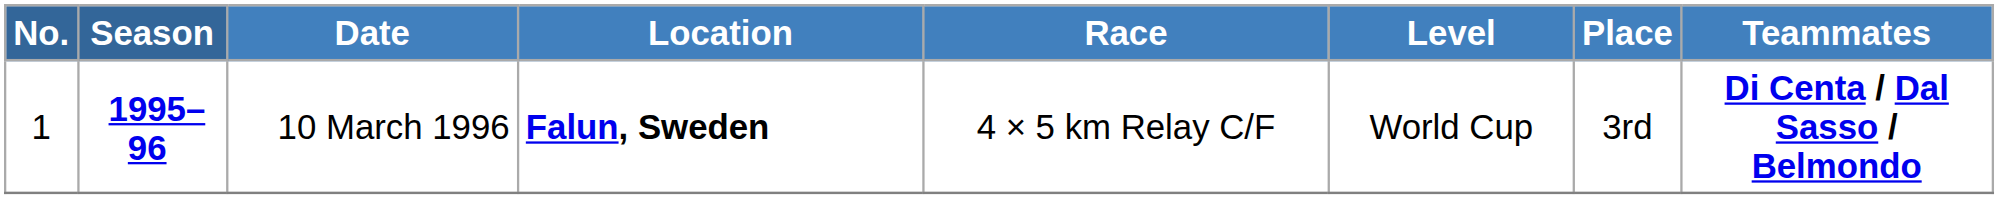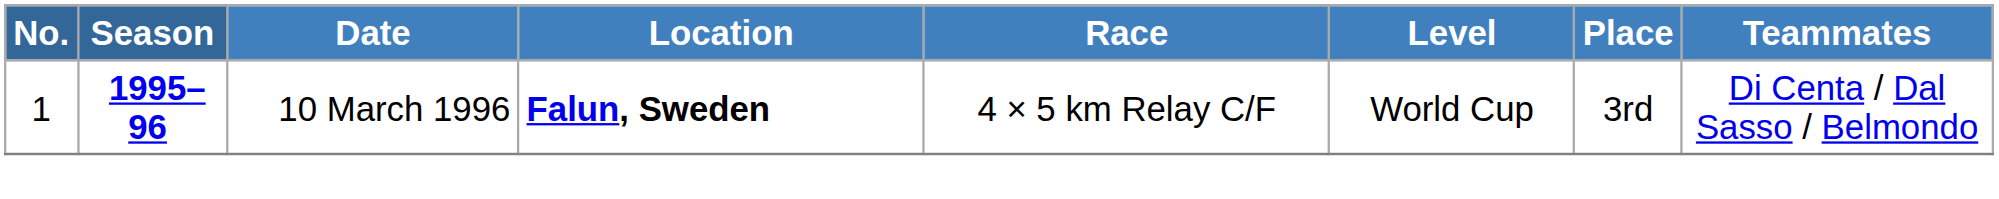(1837, 127) bold -> (1837, 107) normal
